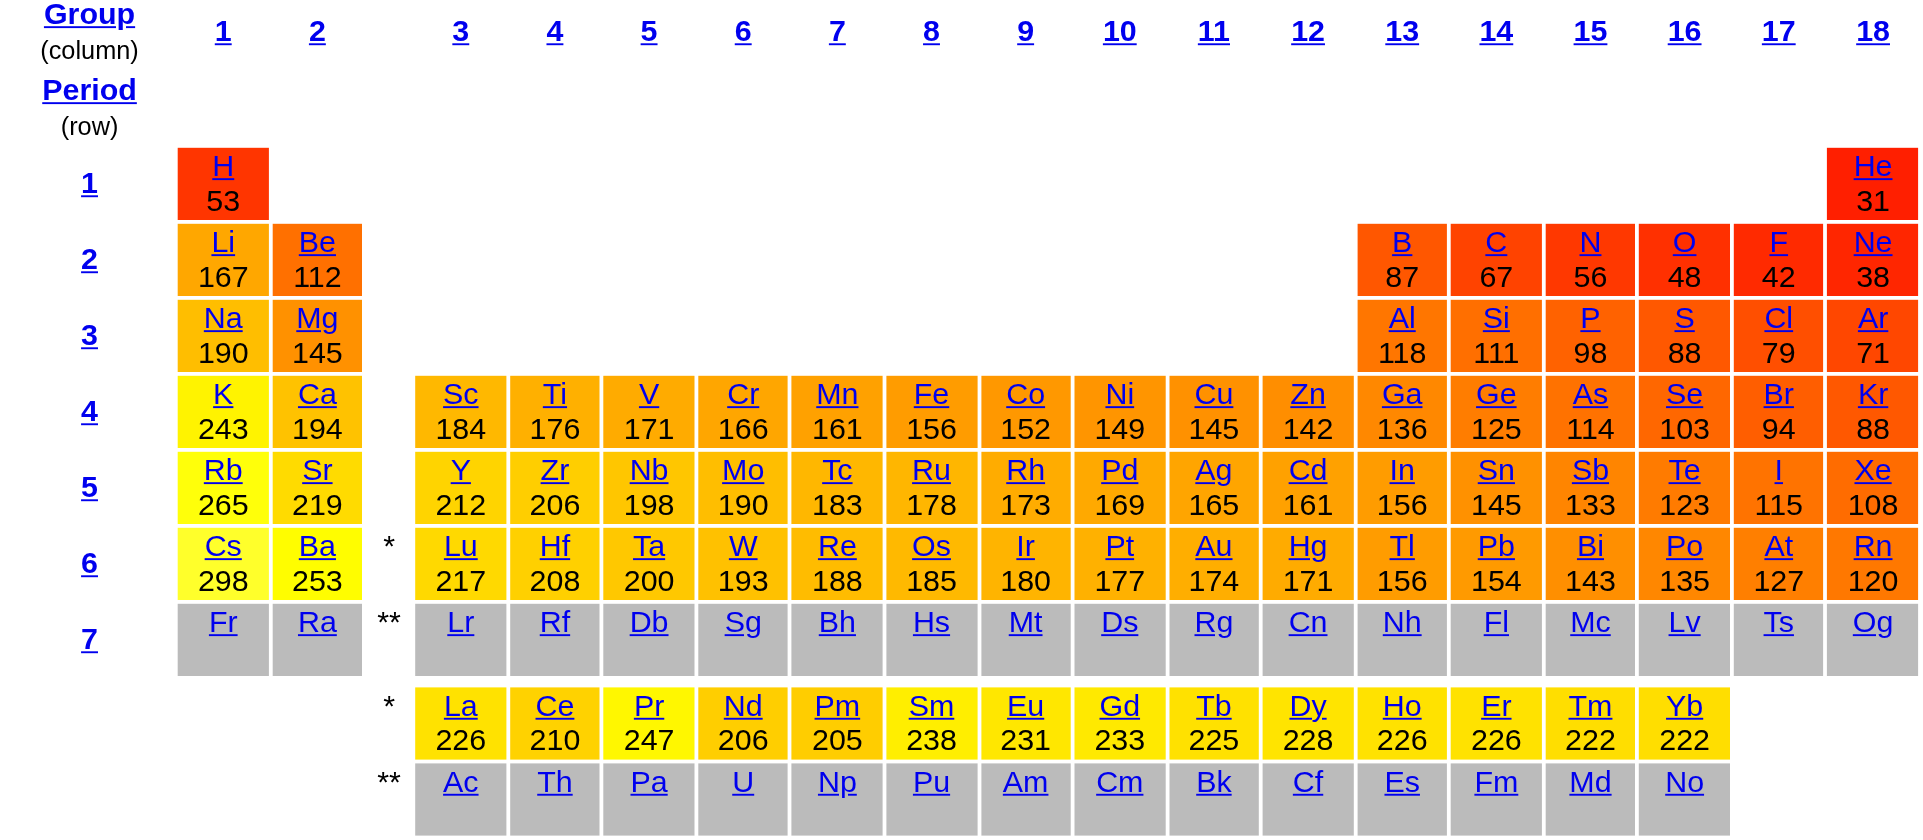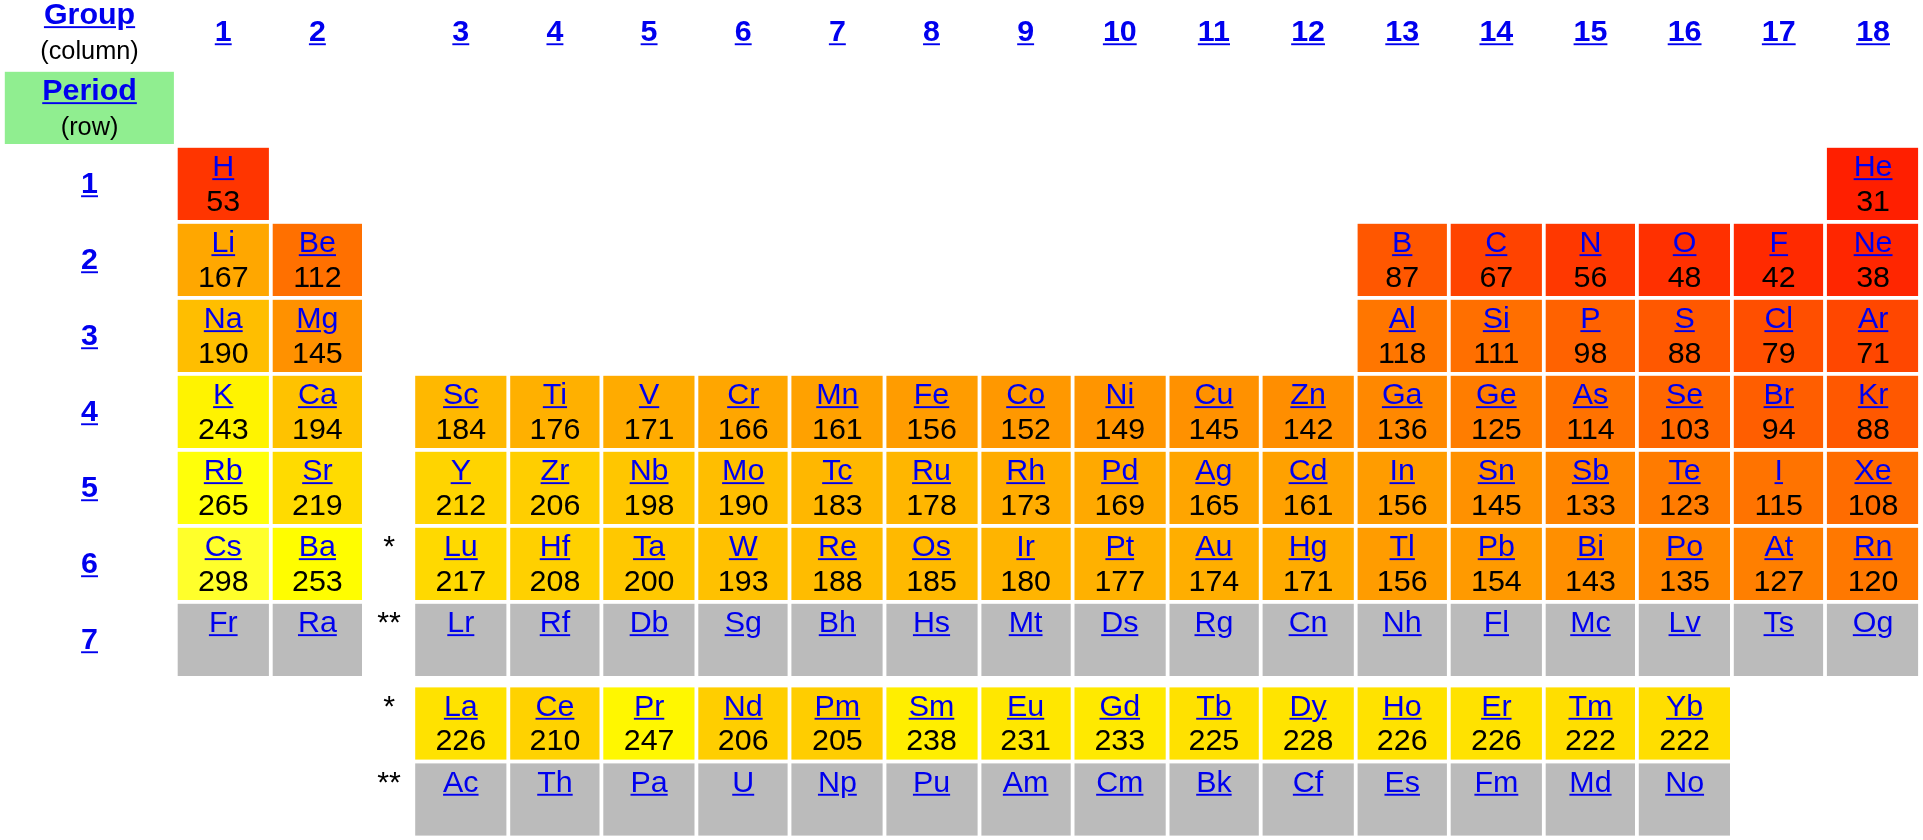(90, 107) no background -> (90, 107) lightgreen background
